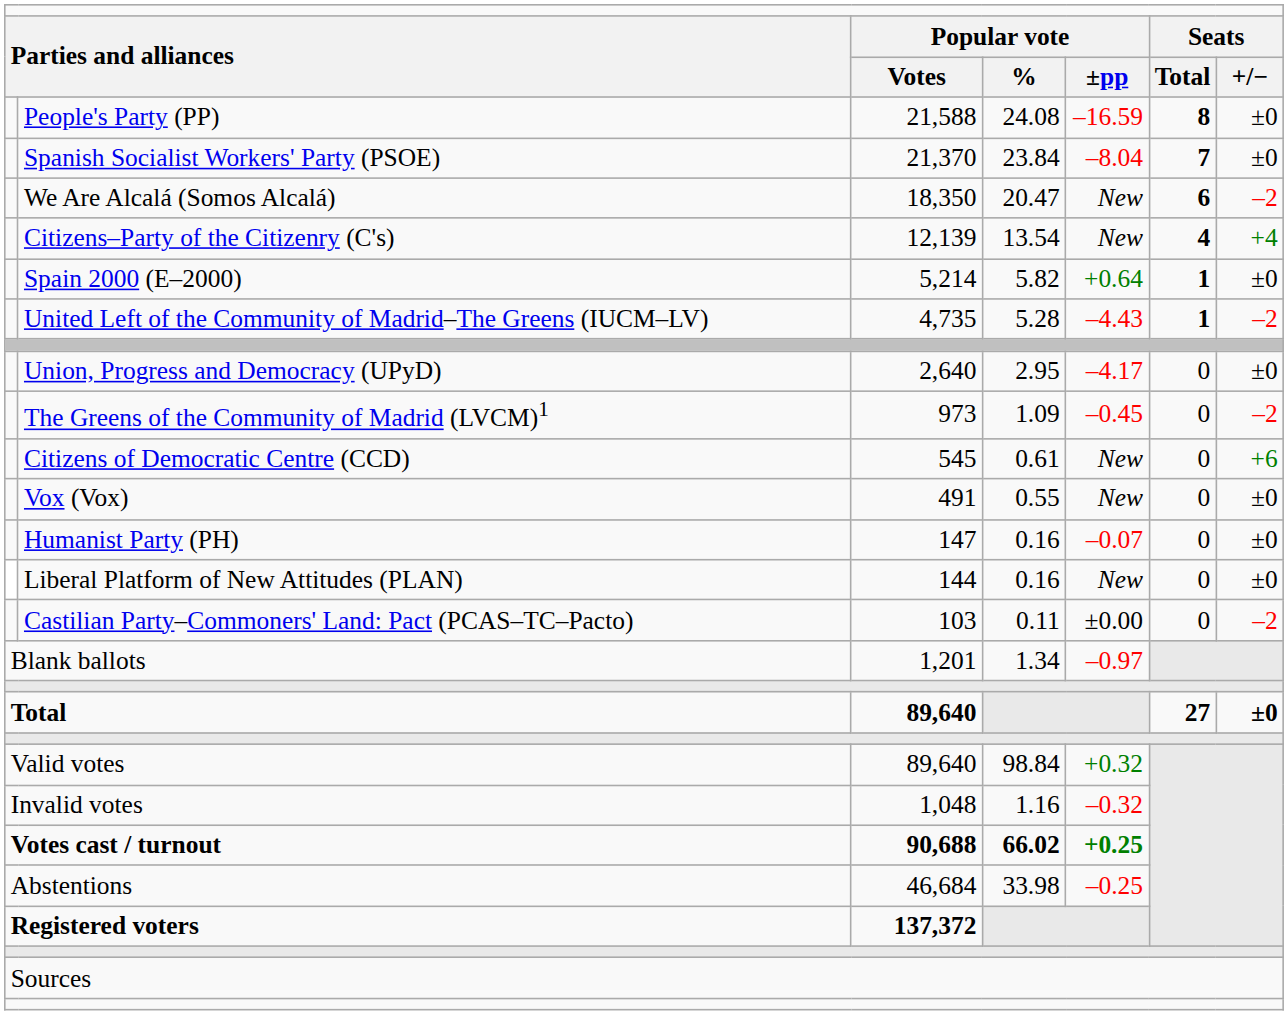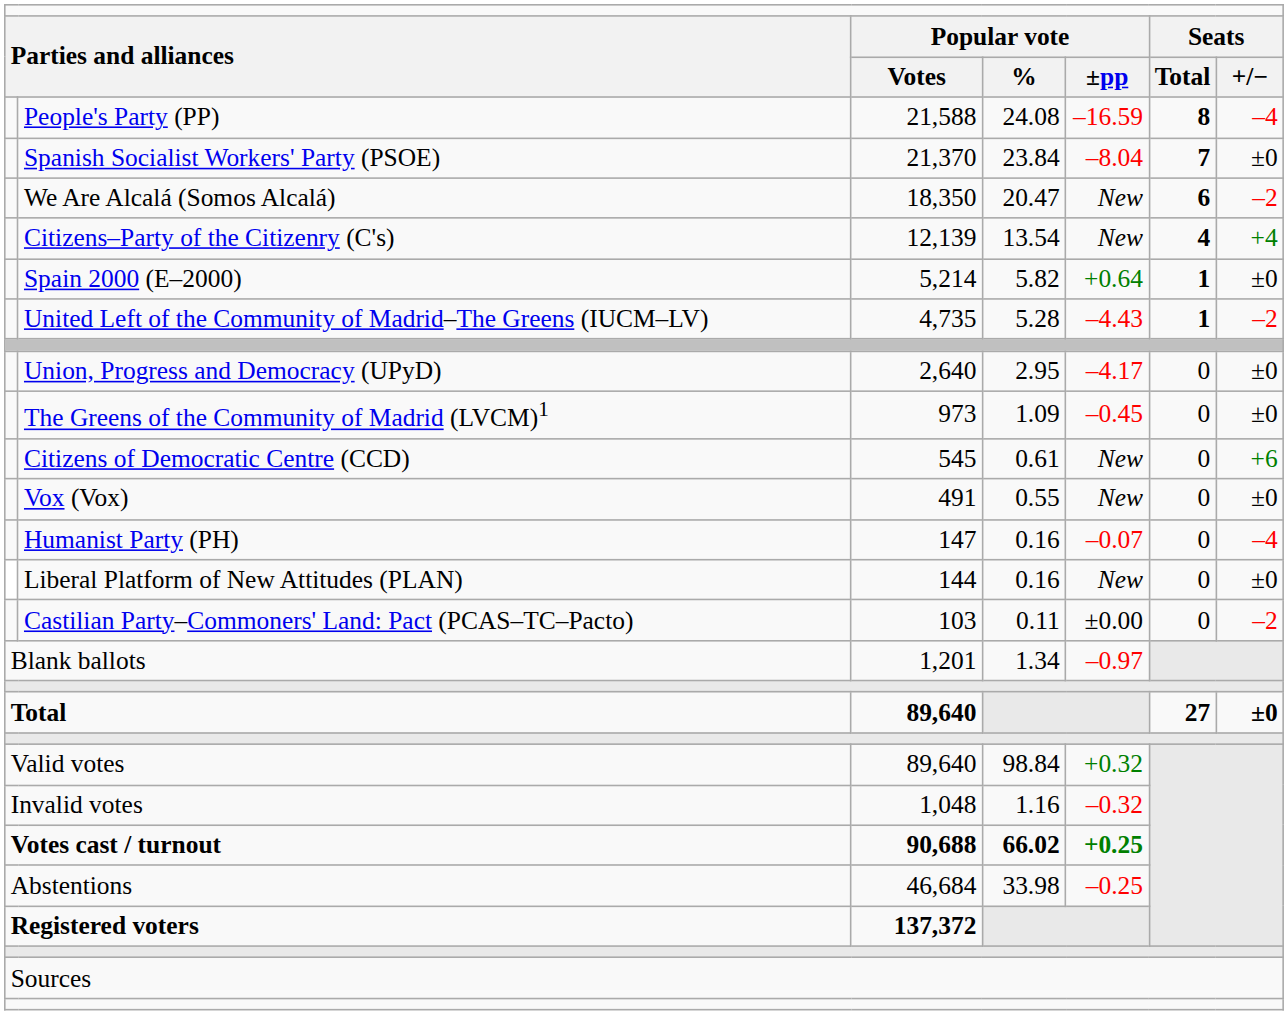(1264, 117) ±0 -> (1265, 117) –4
(1265, 414) –2 -> (1264, 414) ±0
(1264, 539) ±0 -> (1265, 539) –4
